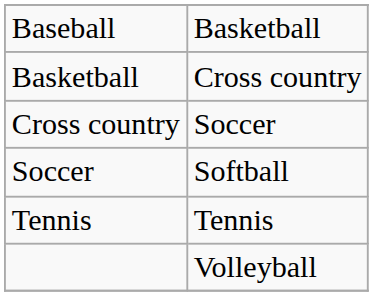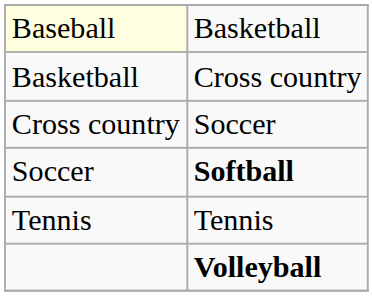(64, 28) no background -> (64, 28) lightyellow background
(241, 171) normal -> (244, 171) bold
(255, 266) normal -> (257, 266) bold
